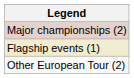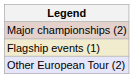(66, 65) no background -> (66, 65) lavender background
